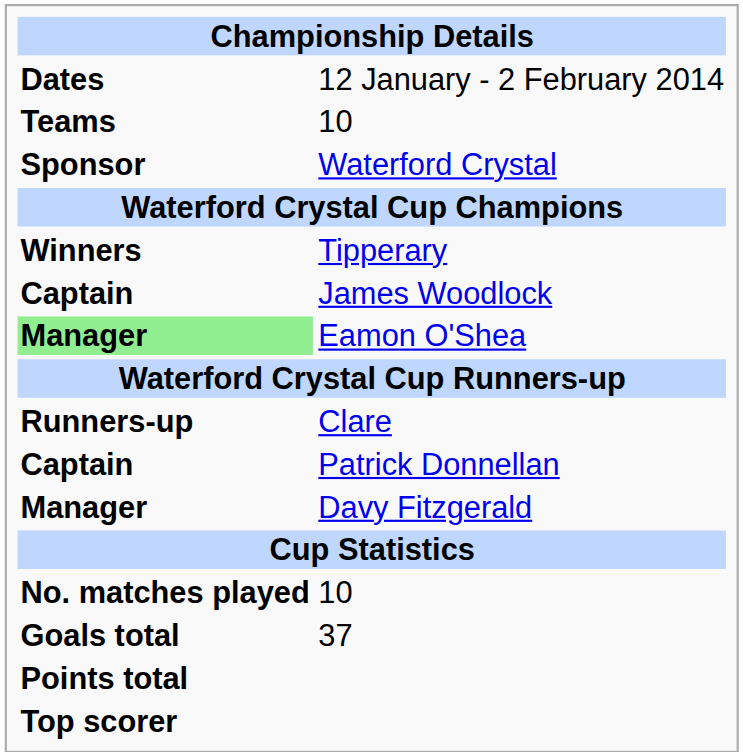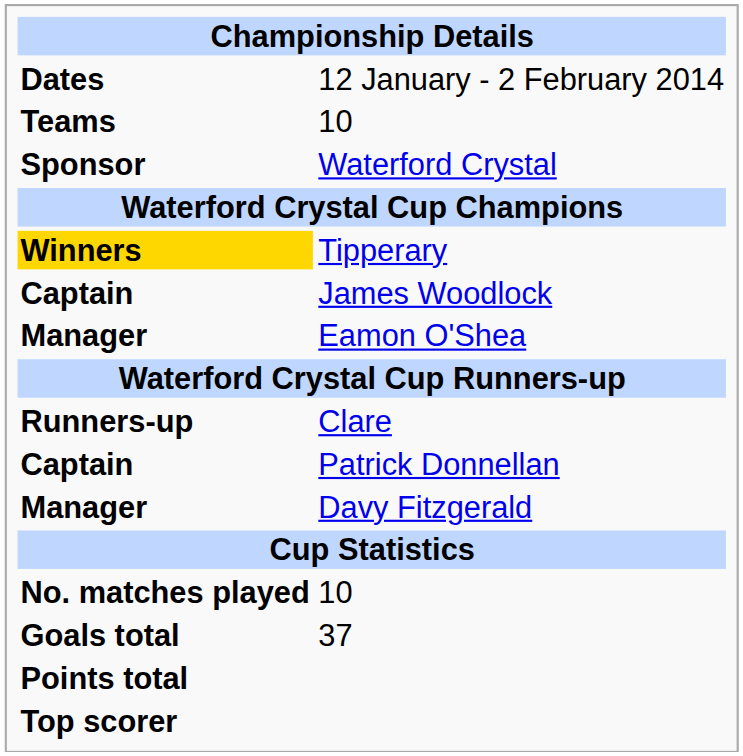(81, 250) no background -> (81, 250) gold background
(84, 335) lightgreen background -> (84, 335) no background
